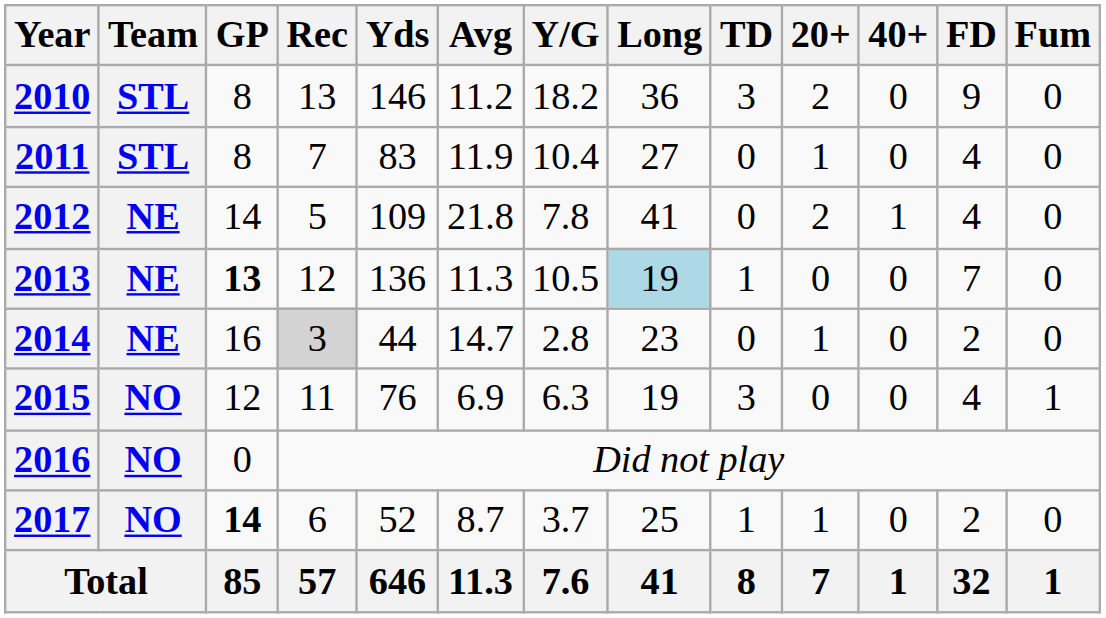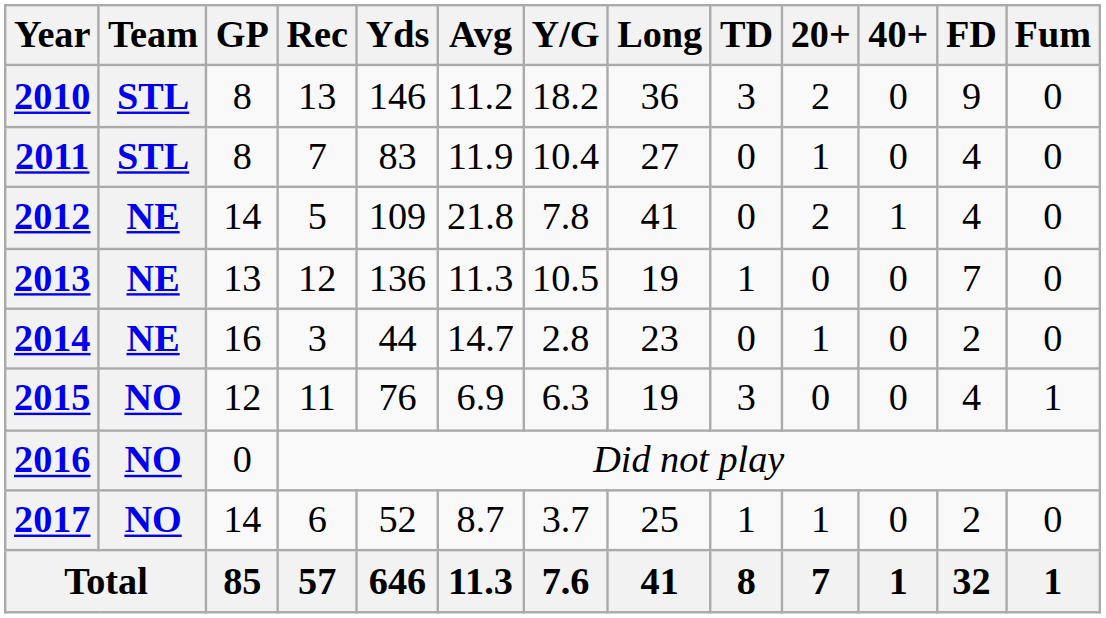(242, 277) bold -> (242, 277) normal
(660, 277) lightblue background -> (660, 277) no background
(317, 338) lightgrey background -> (317, 338) no background
(242, 519) bold -> (242, 519) normal
